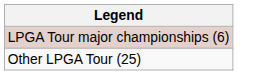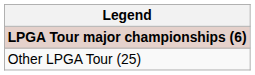(119, 37) normal -> (127, 37) bold
